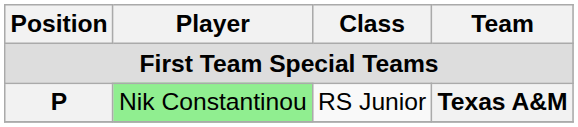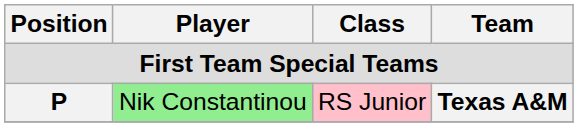(372, 102) no background -> (372, 102) pink background
